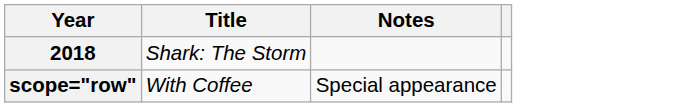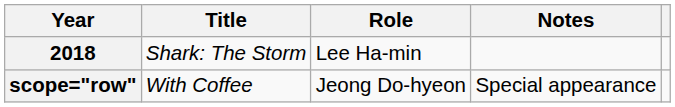+ column: (391, 20)
